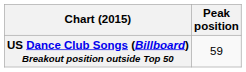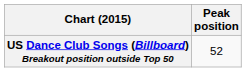(217, 51) 59 -> (217, 51) 52
